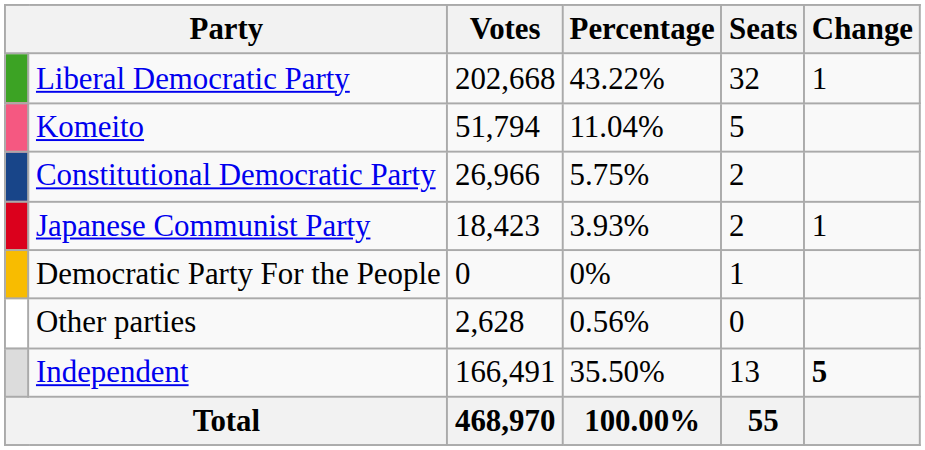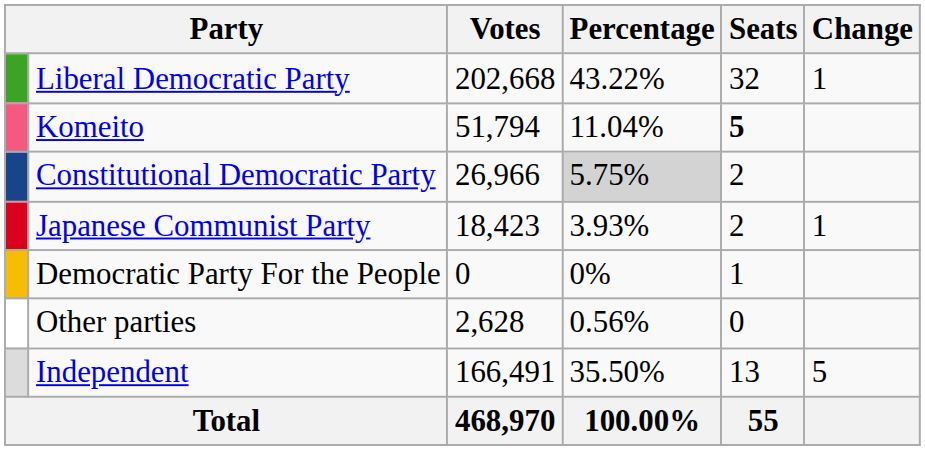(737, 126) normal -> (737, 126) bold
(609, 175) no background -> (609, 175) lightgrey background
(820, 371) bold -> (820, 371) normal
